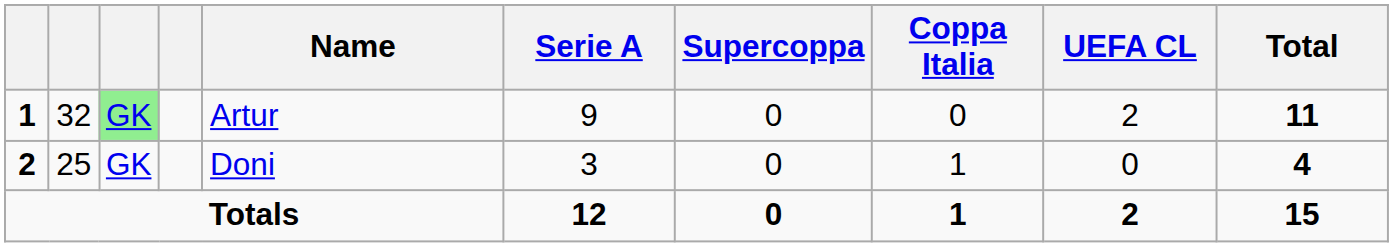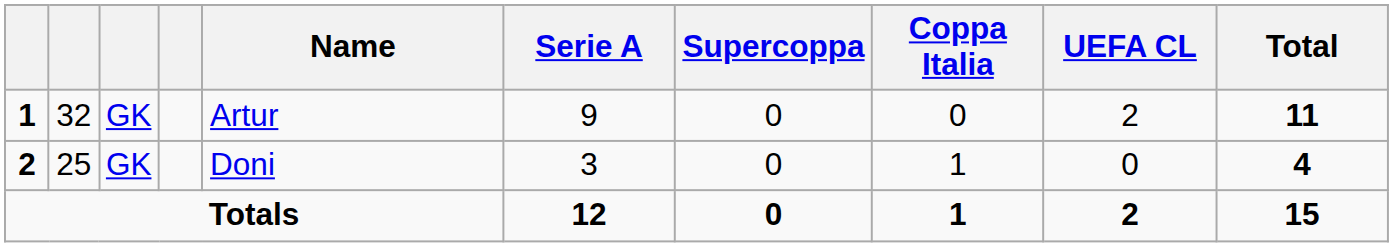(129, 114) lightgreen background -> (129, 114) no background
